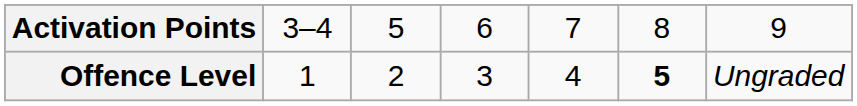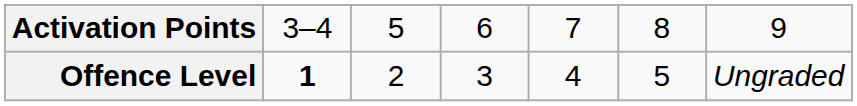(307, 75) normal -> (307, 75) bold
(662, 75) bold -> (662, 75) normal
